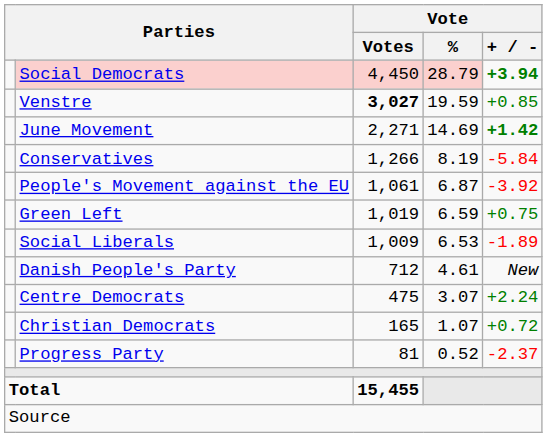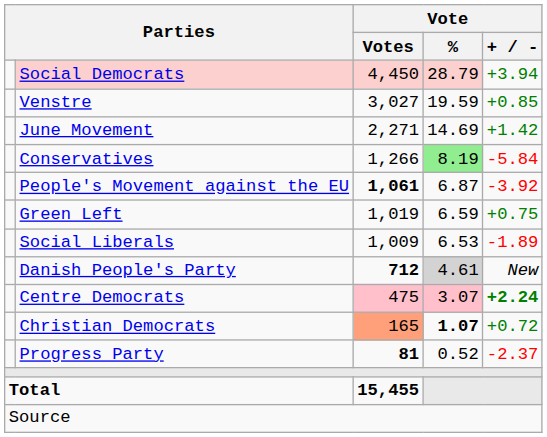(513, 75) bold -> (513, 75) normal
(393, 103) bold -> (393, 103) normal
(513, 131) bold -> (513, 131) normal
(458, 158) no background -> (458, 158) lightgreen background
(393, 186) normal -> (393, 186) bold
(404, 270) normal -> (404, 270) bold
(458, 270) no background -> (458, 270) lightgrey background
(404, 298) no background -> (404, 298) pink background
(458, 298) no background -> (458, 298) pink background
(513, 298) normal -> (513, 298) bold
(404, 326) no background -> (404, 326) lightsalmon background
(458, 326) normal -> (458, 326) bold
(409, 354) normal -> (409, 354) bold
